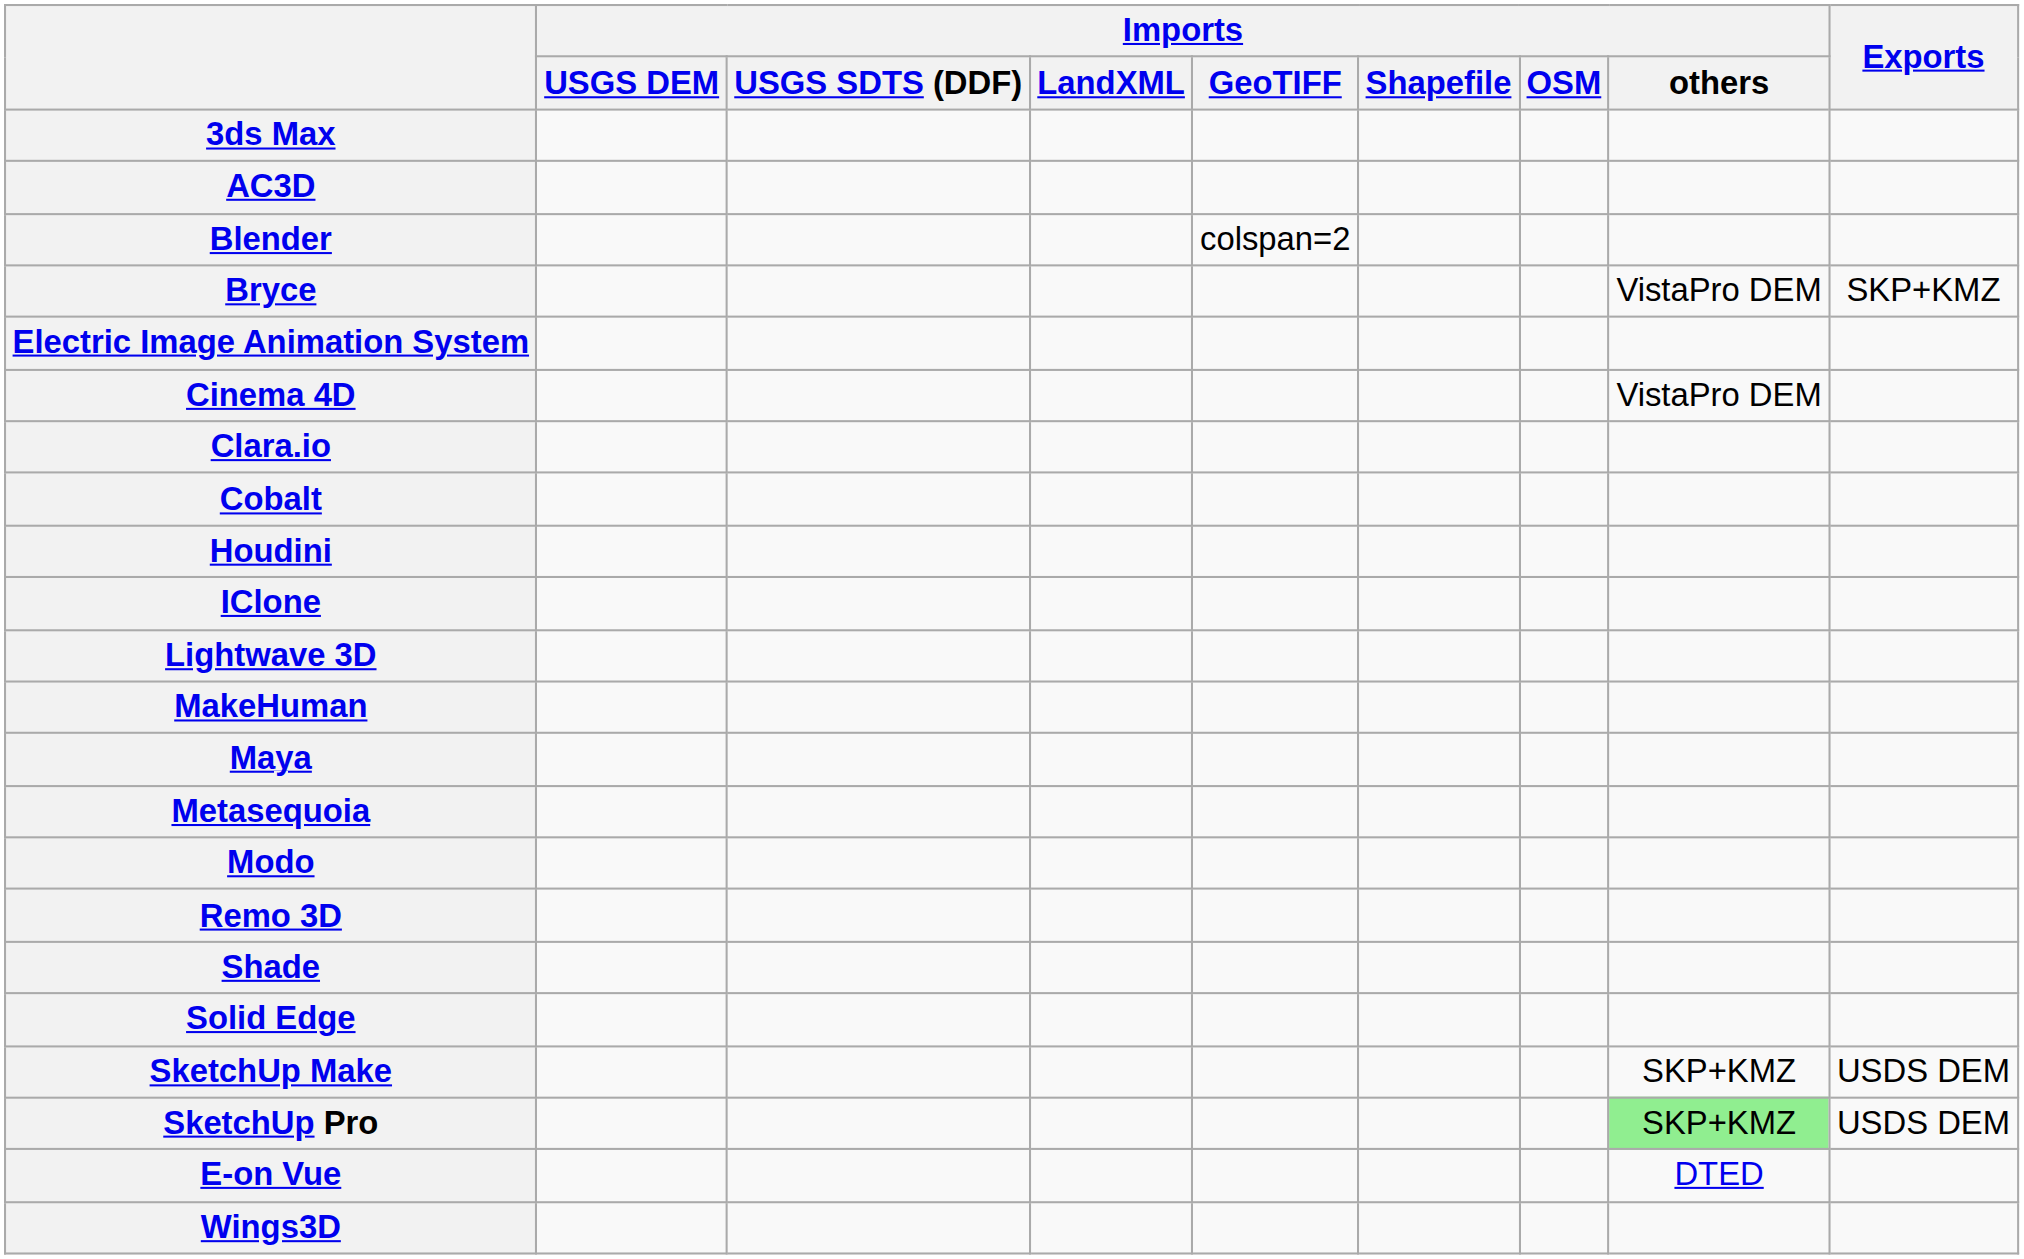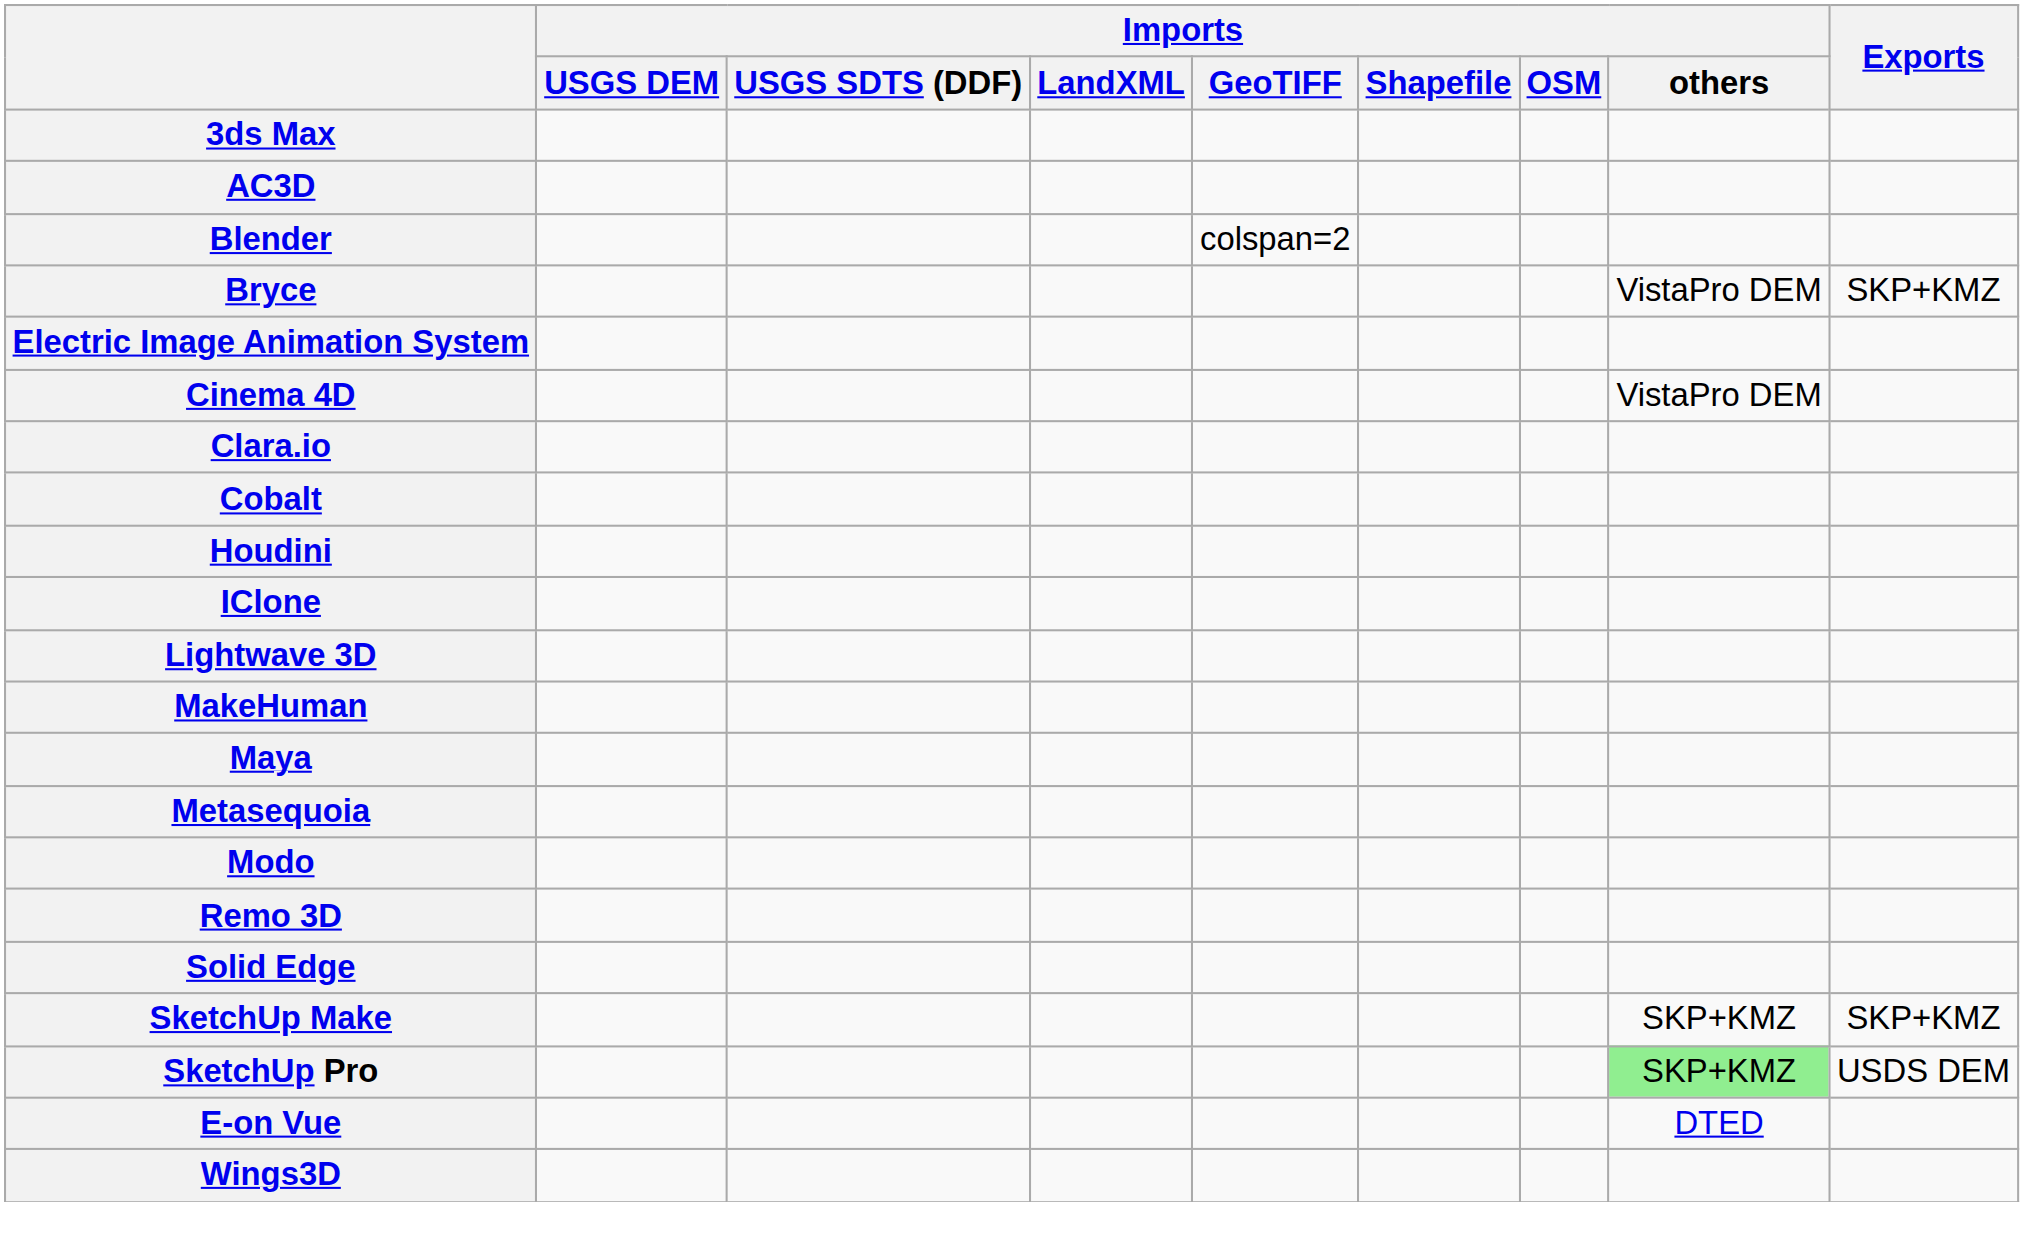- row: (271, 966)
(1923, 1070) USDS DEM -> (1923, 1018) SKP+KMZ
